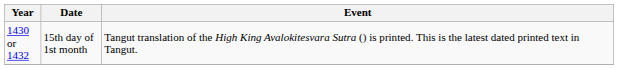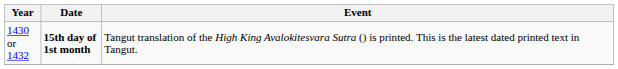(69, 43) normal -> (70, 43) bold
